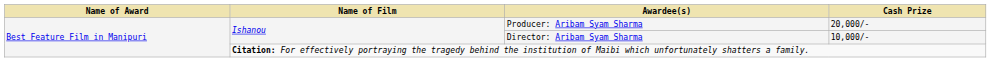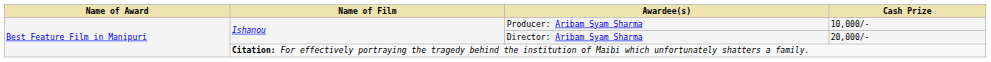(850, 24) 20,000/- -> (850, 24) 10,000/-
(850, 37) 10,000/- -> (850, 37) 20,000/-
